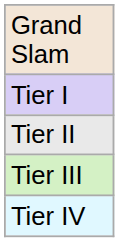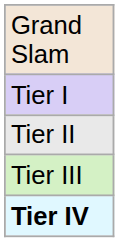(48, 216) normal -> (50, 216) bold
